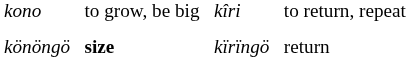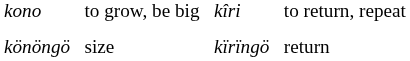(99, 46) bold -> (99, 46) normal
